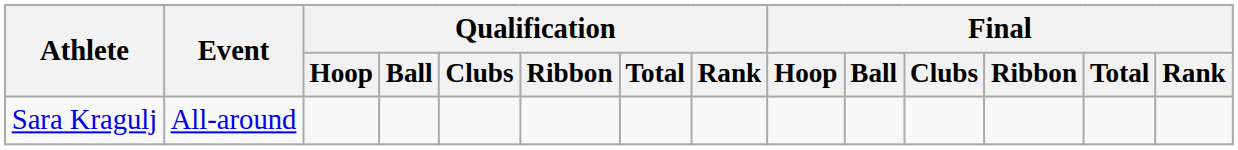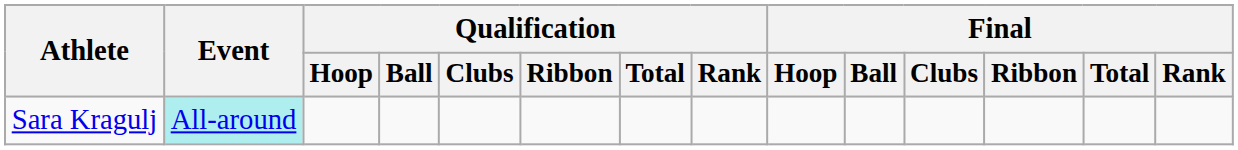(234, 120) no background -> (234, 120) paleturquoise background
